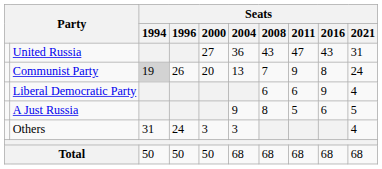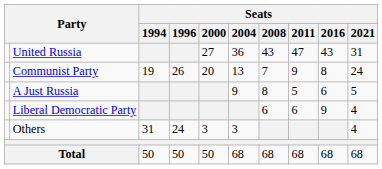(148, 71) lightgrey background -> (148, 71) no background
rows swapped: (75, 91) <-> (46, 110)
